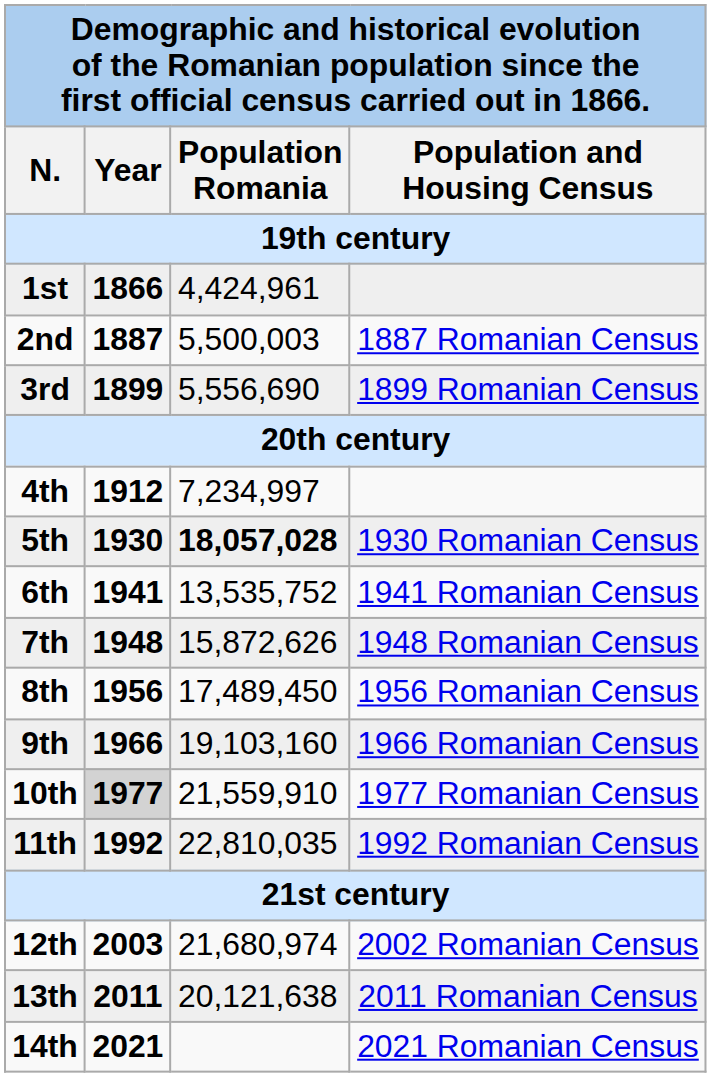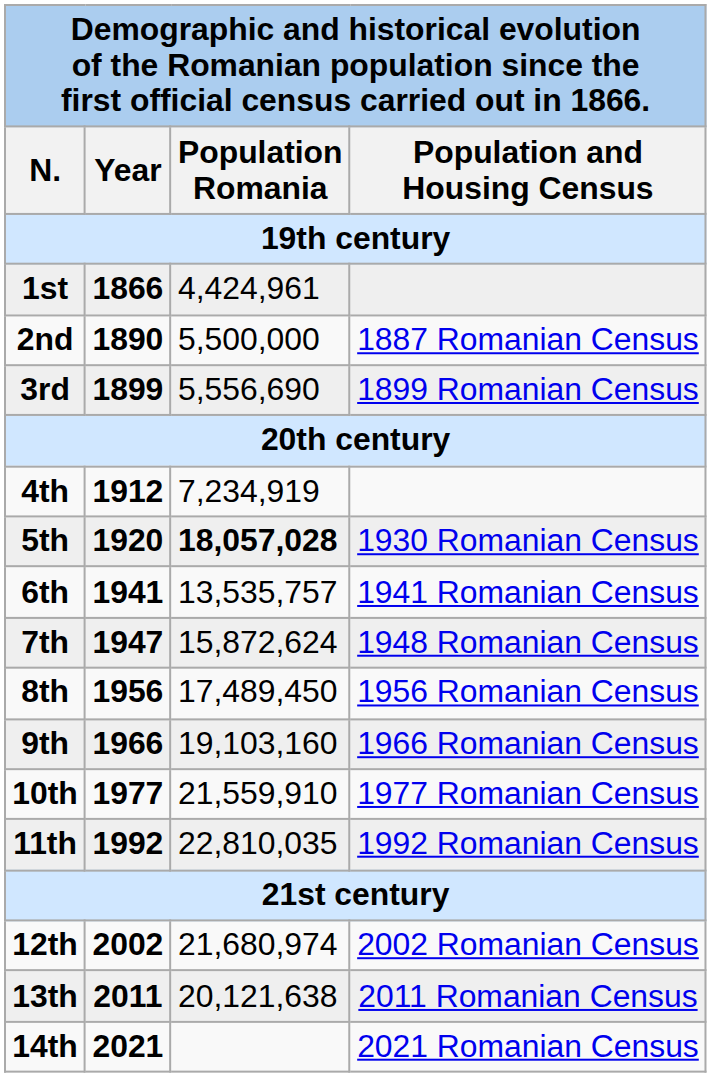(128, 339) 1887 -> (128, 339) 1890
(249, 339) 5,500,003 -> (249, 339) 5,500,000
(249, 490) 7,234,997 -> (249, 490) 7,234,919
(128, 541) 1930 -> (128, 541) 1920
(258, 591) 13,535,752 -> (258, 591) 13,535,757
(128, 642) 1948 -> (128, 642) 1947
(258, 642) 15,872,626 -> (258, 642) 15,872,624
(128, 793) lightgrey background -> (128, 793) no background
(128, 945) 2003 -> (128, 945) 2002
